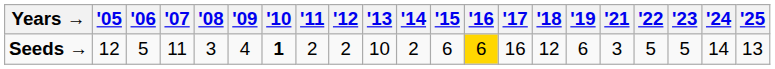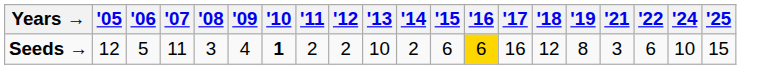- column: (685, 19)
(583, 49) 6 -> (583, 49) 8
(651, 49) 5 -> (651, 49) 6
(719, 49) 14 -> (685, 49) 10
(753, 49) 13 -> (719, 49) 15
